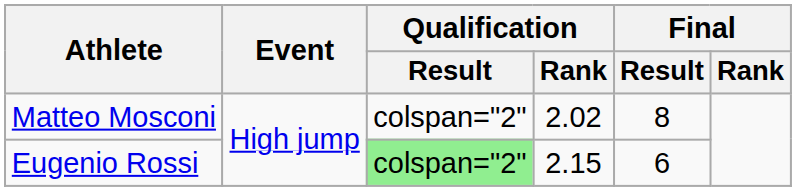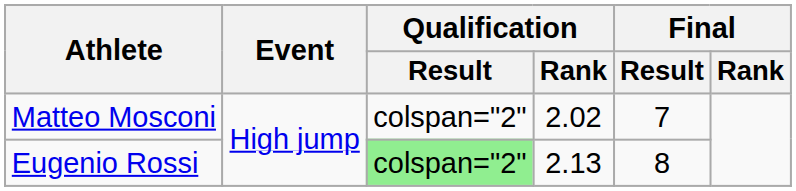(662, 117) 8 -> (662, 117) 7
(573, 163) 2.15 -> (573, 163) 2.13
(662, 163) 6 -> (662, 163) 8
